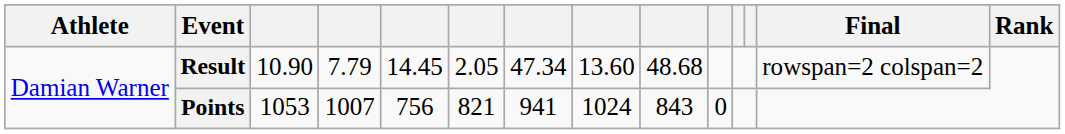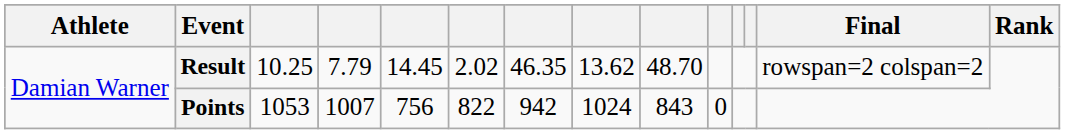(285, 66) 10.90 -> (285, 66) 10.25
(477, 66) 2.05 -> (477, 66) 2.02
(538, 66) 47.34 -> (538, 66) 46.35
(606, 66) 13.60 -> (606, 66) 13.62
(675, 66) 48.68 -> (675, 66) 48.70
(477, 108) 821 -> (477, 108) 822
(538, 108) 941 -> (538, 108) 942
